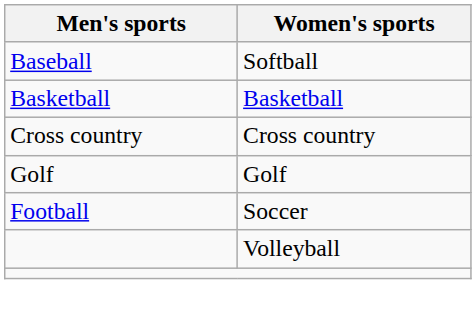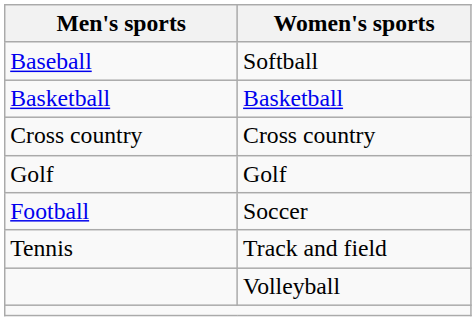+ row: (315, 248)
